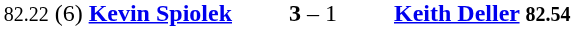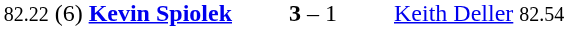(482, 12) bold -> (479, 12) normal
